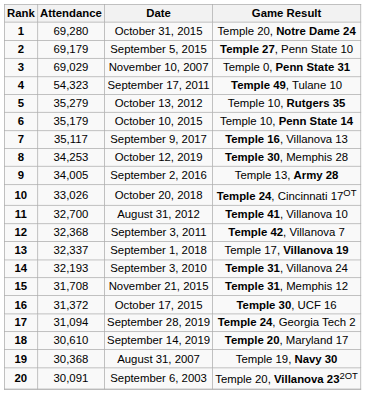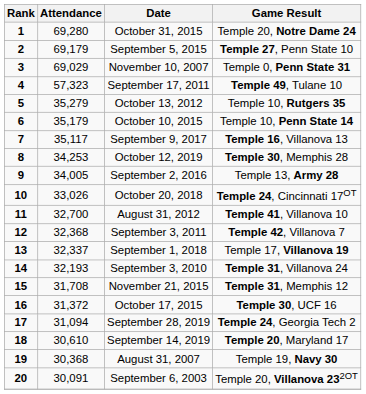(71, 85) 54,323 -> (71, 85) 57,323
